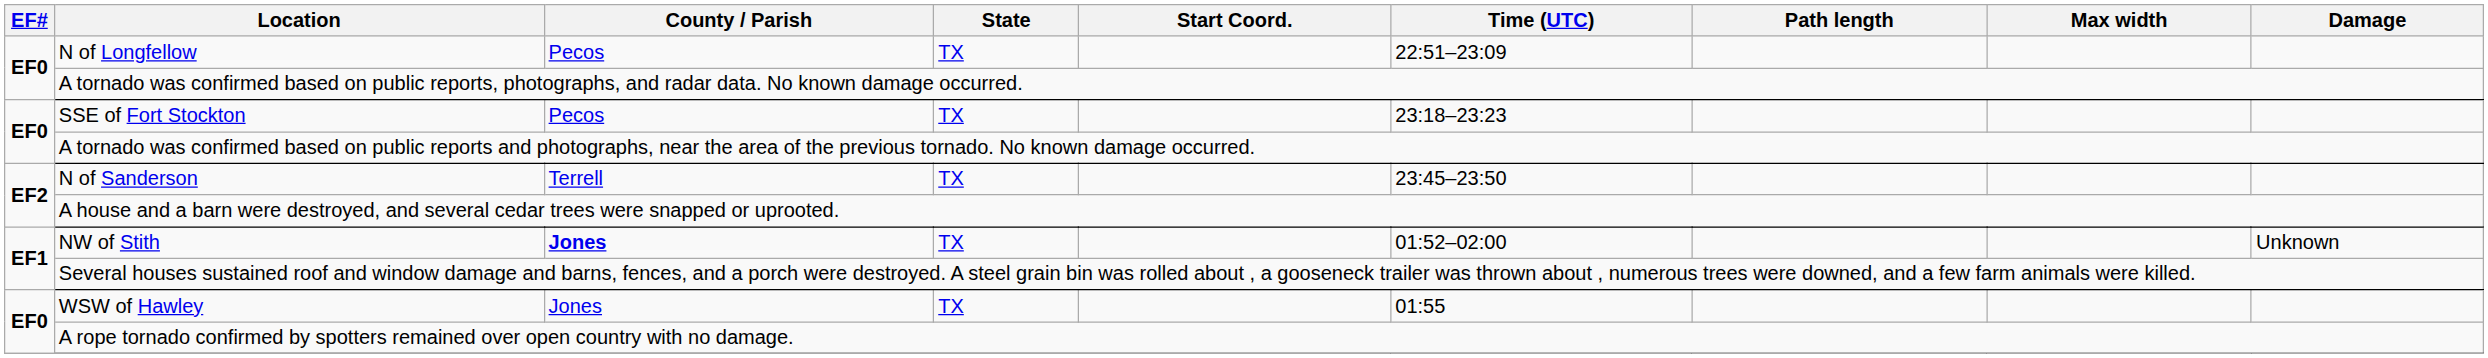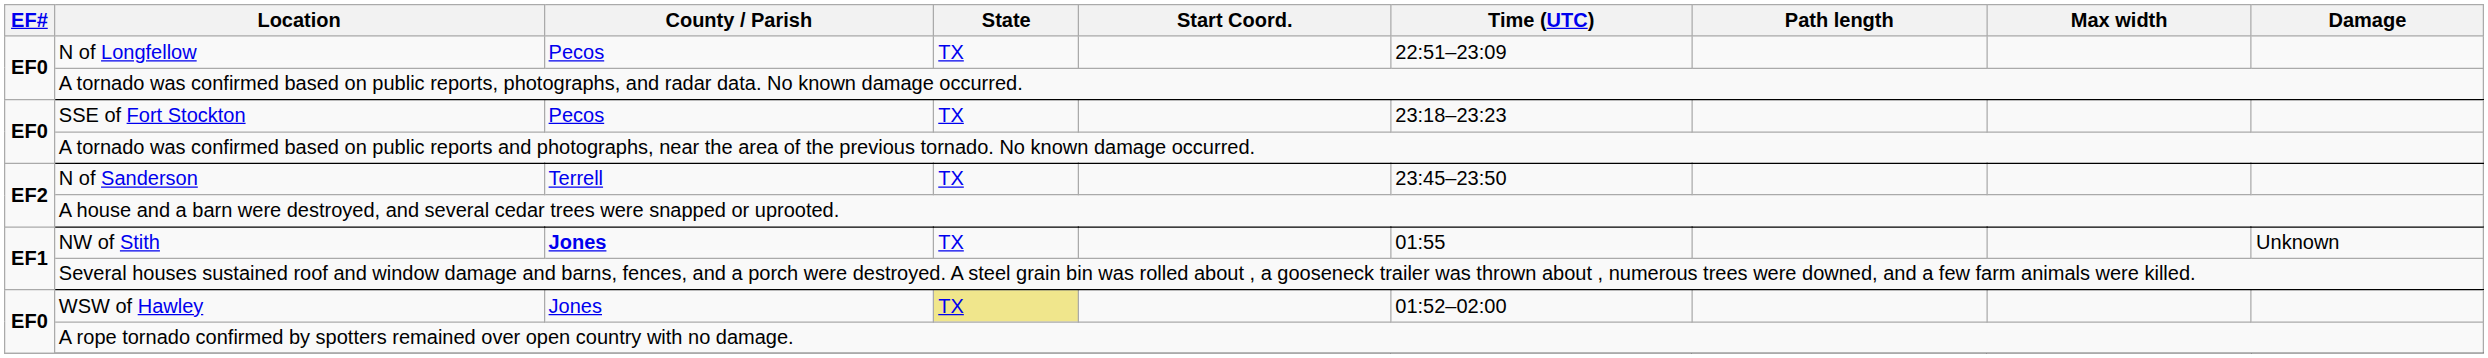(1451, 242) 01:52–02:00 -> (1420, 242) 01:55
(951, 305) no background -> (951, 305) khaki background
(1420, 305) 01:55 -> (1451, 305) 01:52–02:00
